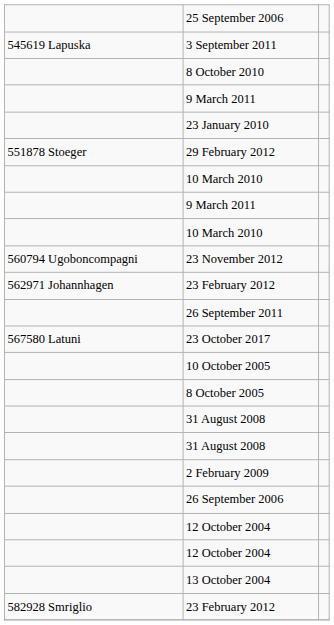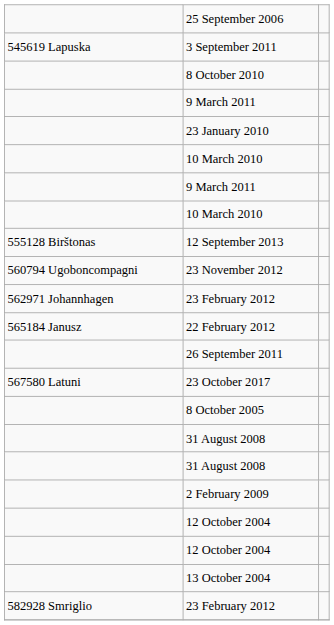- row: (47, 152)
+ row: (51, 242)
+ row: (44, 326)
- row: (94, 366)
- row: (94, 500)
